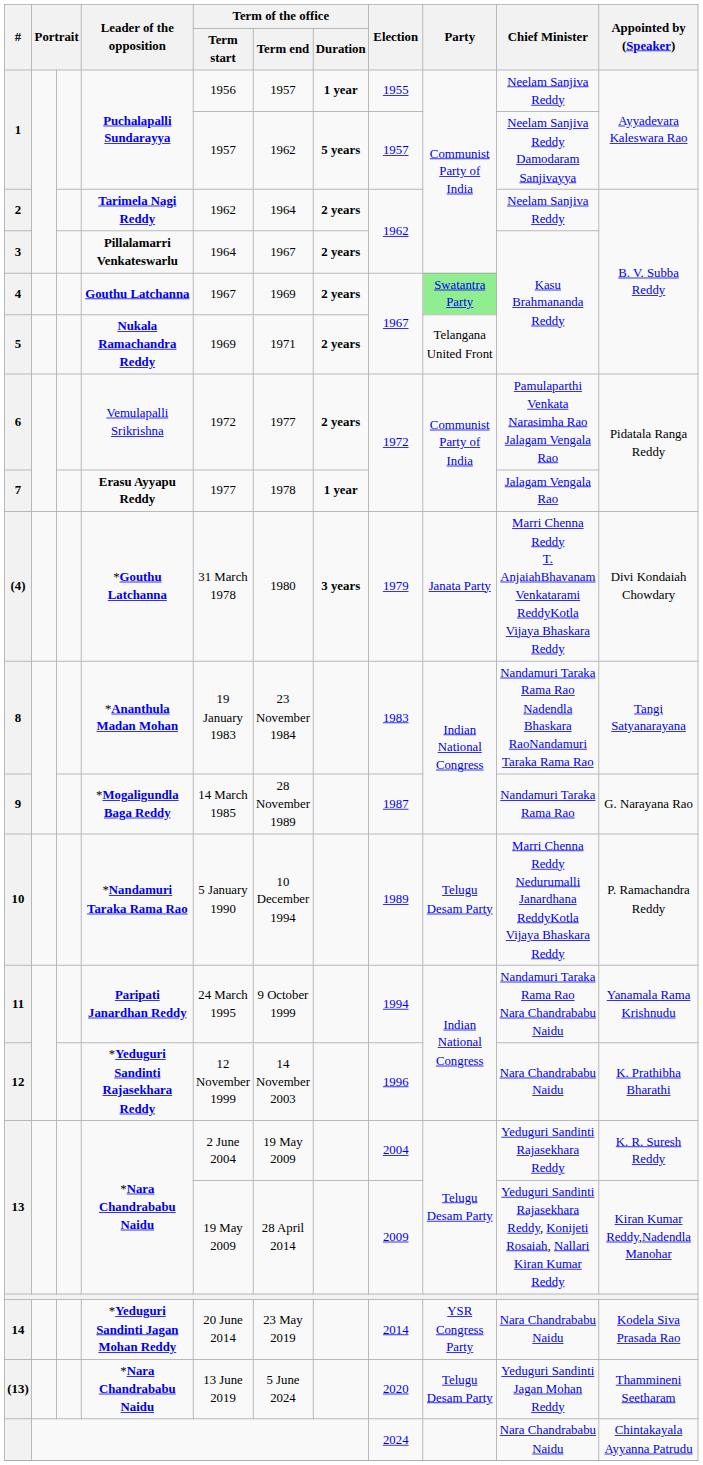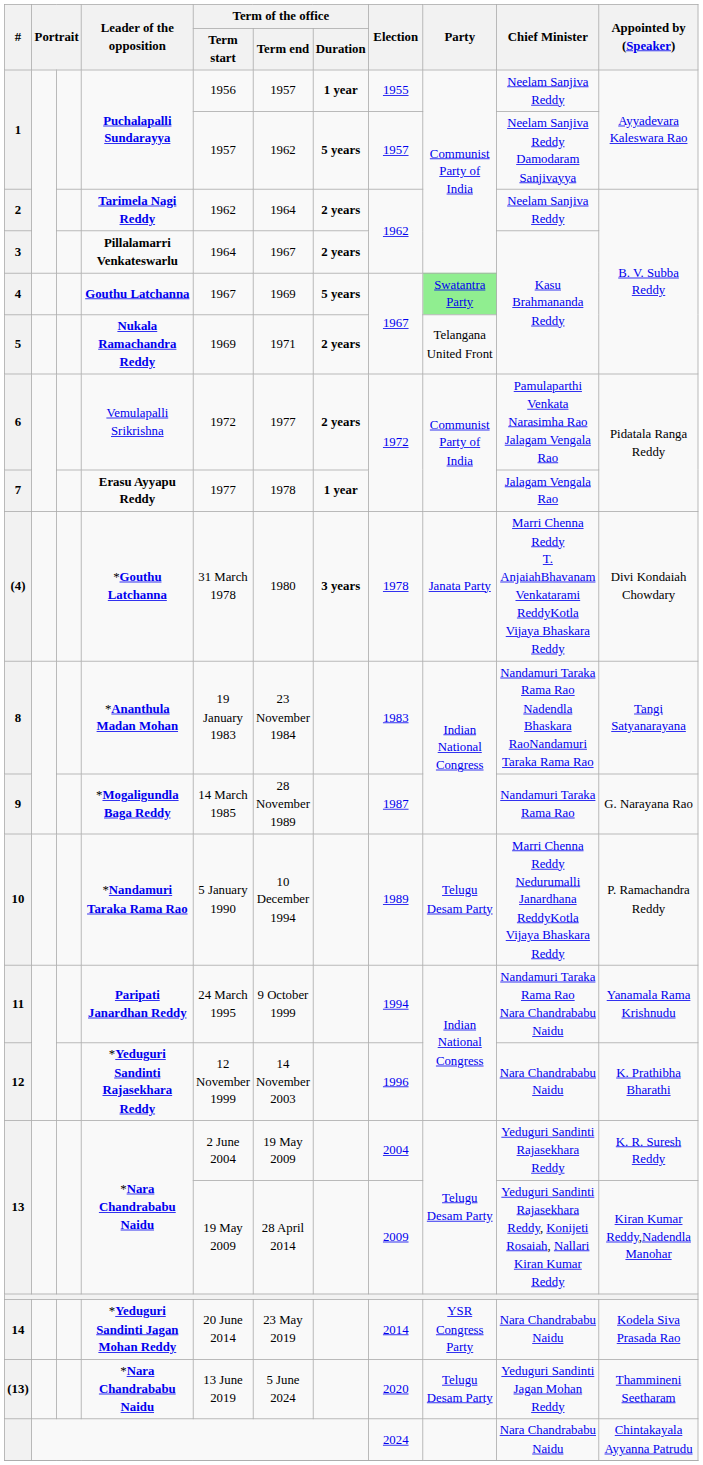(341, 293) 2 years -> (341, 293) 5 years
(396, 586) 1979 -> (396, 586) 1978
